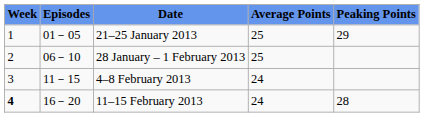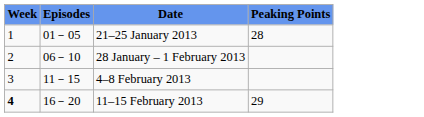- column: (291, 14)
(343, 35) 29 -> (257, 35) 28
(343, 101) 28 -> (257, 101) 29
